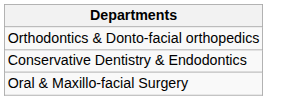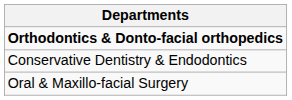(134, 38) normal -> (145, 38) bold
